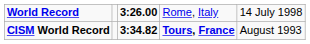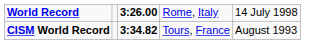(199, 30) bold -> (196, 30) normal
